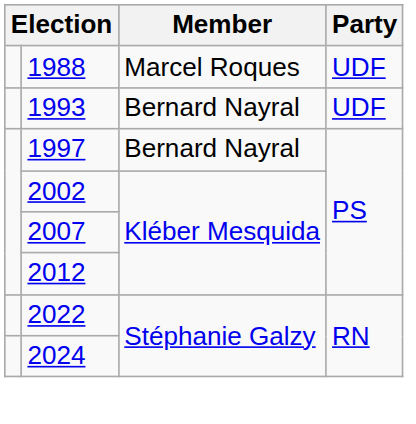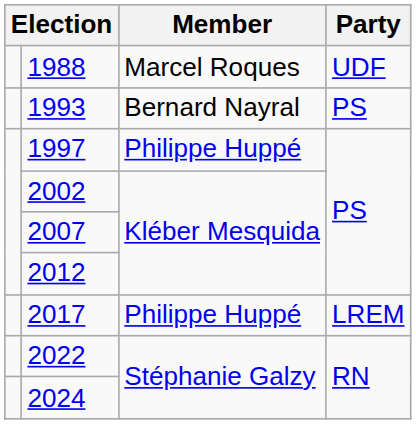(359, 107) UDF -> (349, 107) PS
(212, 149) Bernard Nayral -> (213, 149) Philippe Huppé
+ row: (56, 314)
